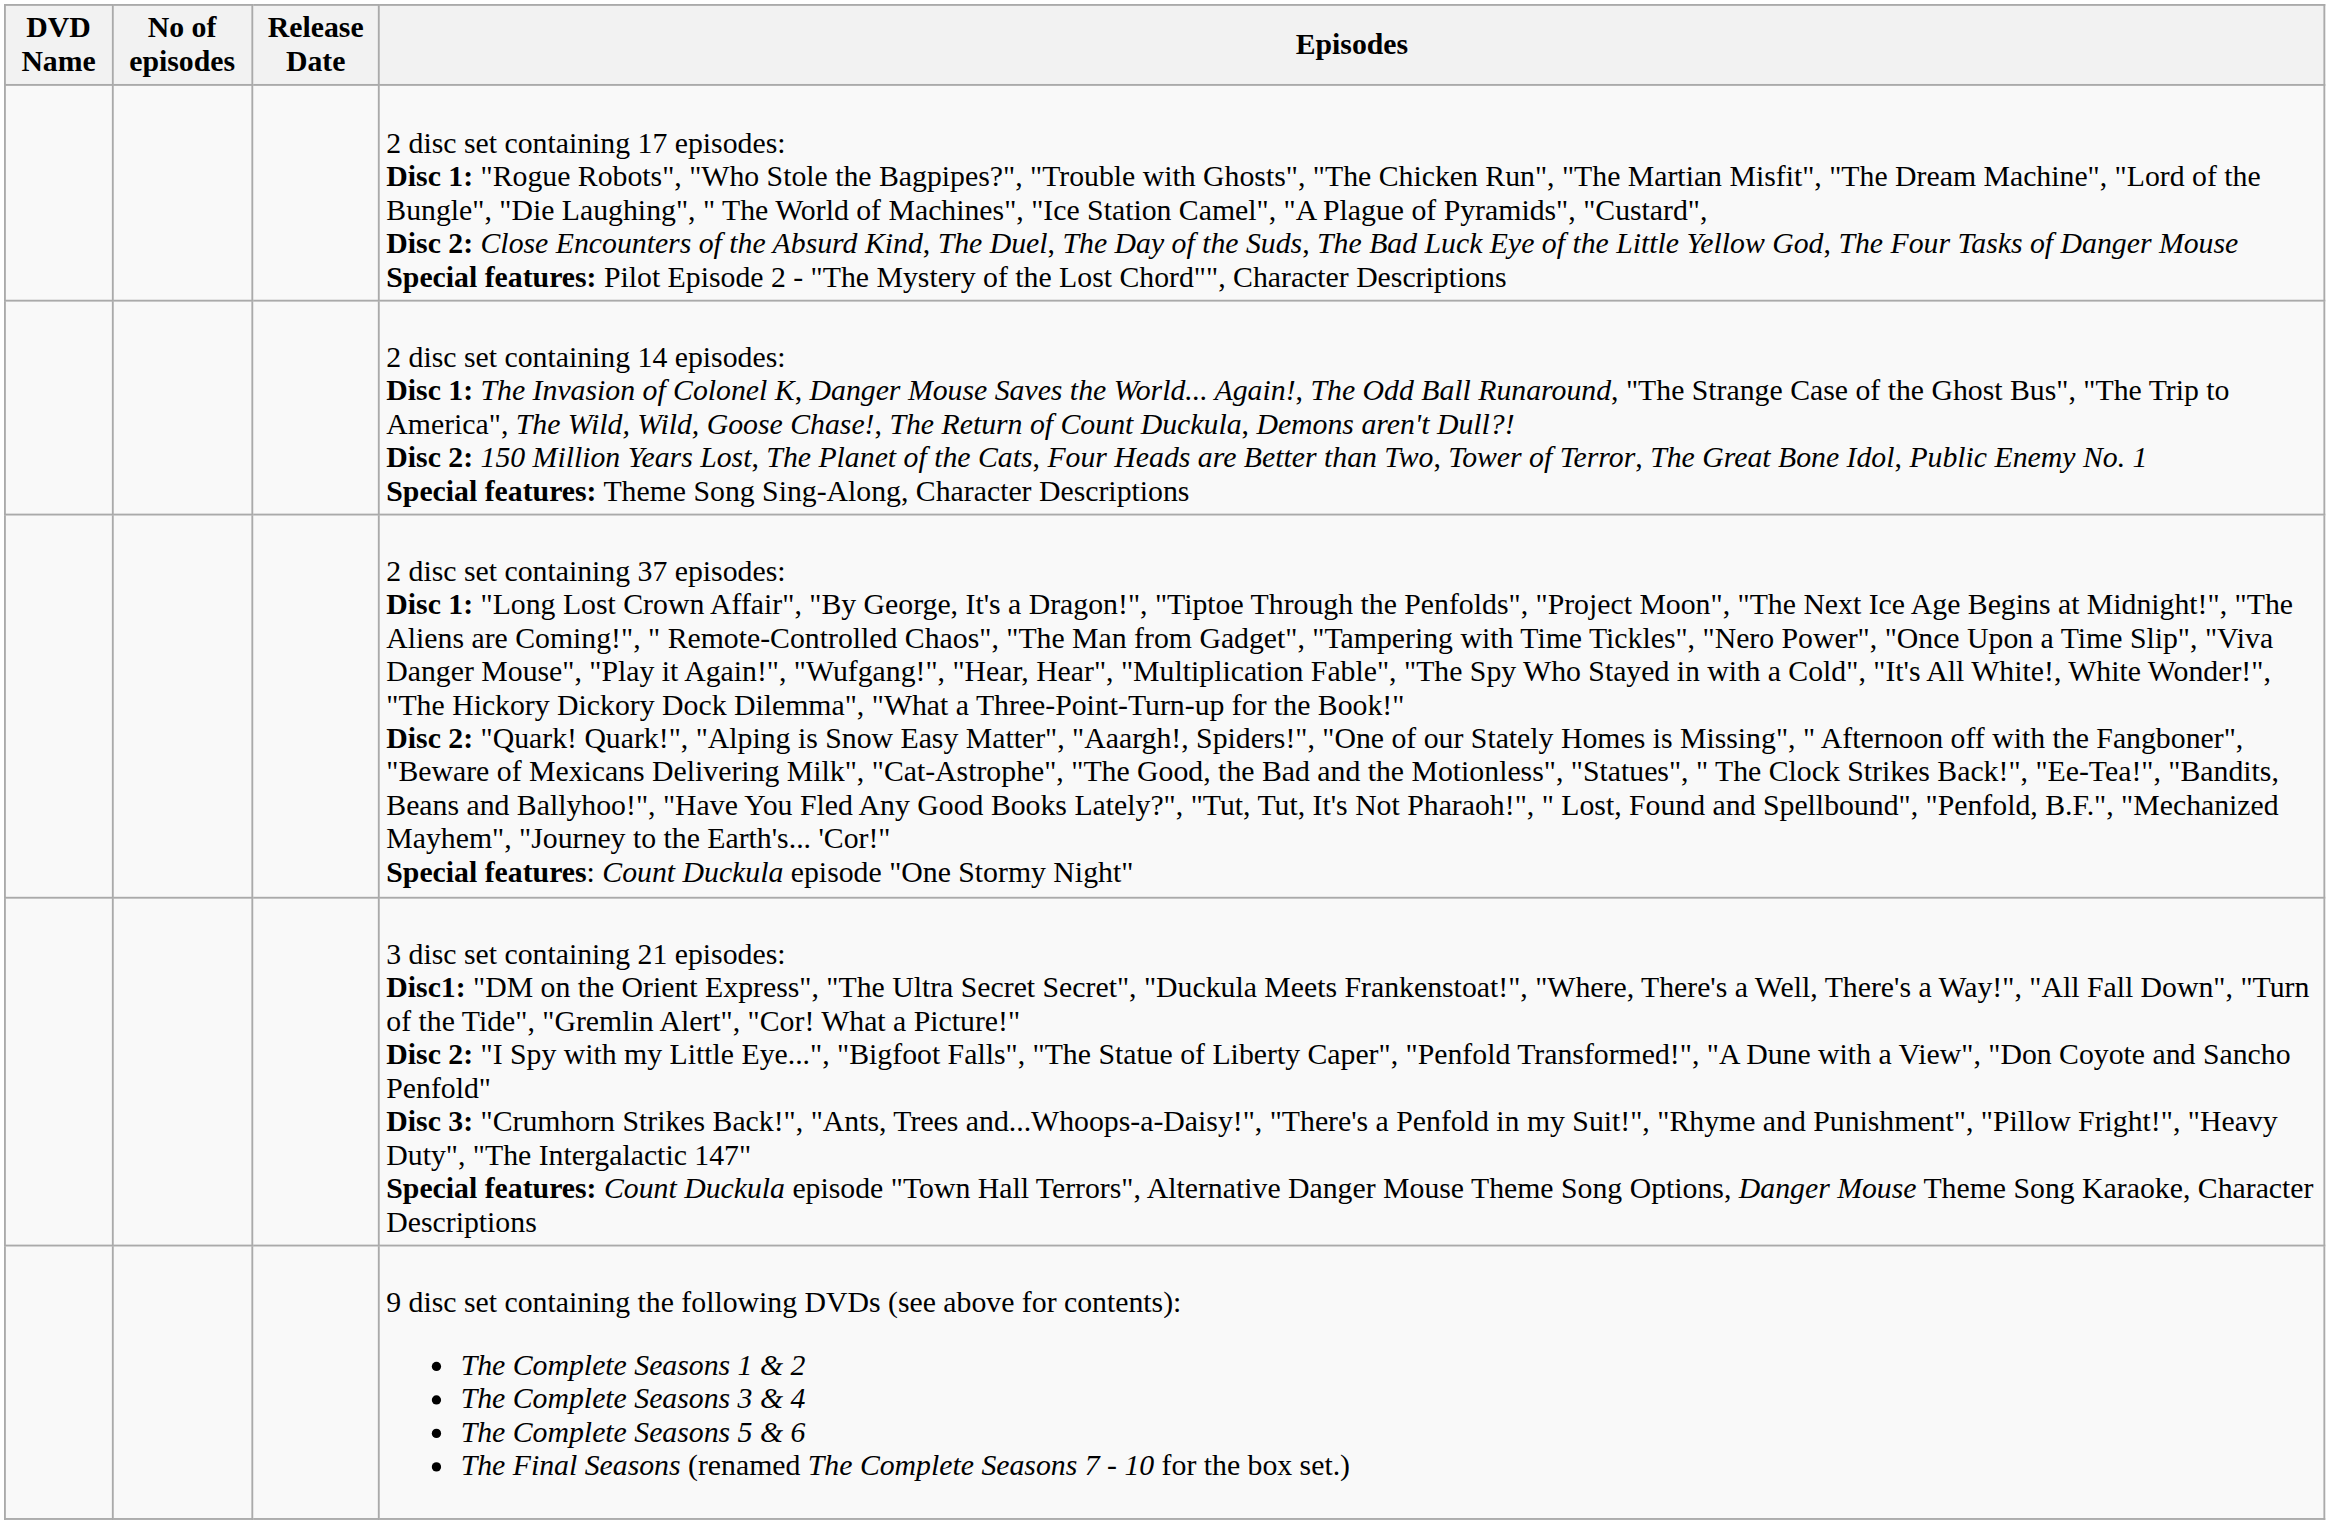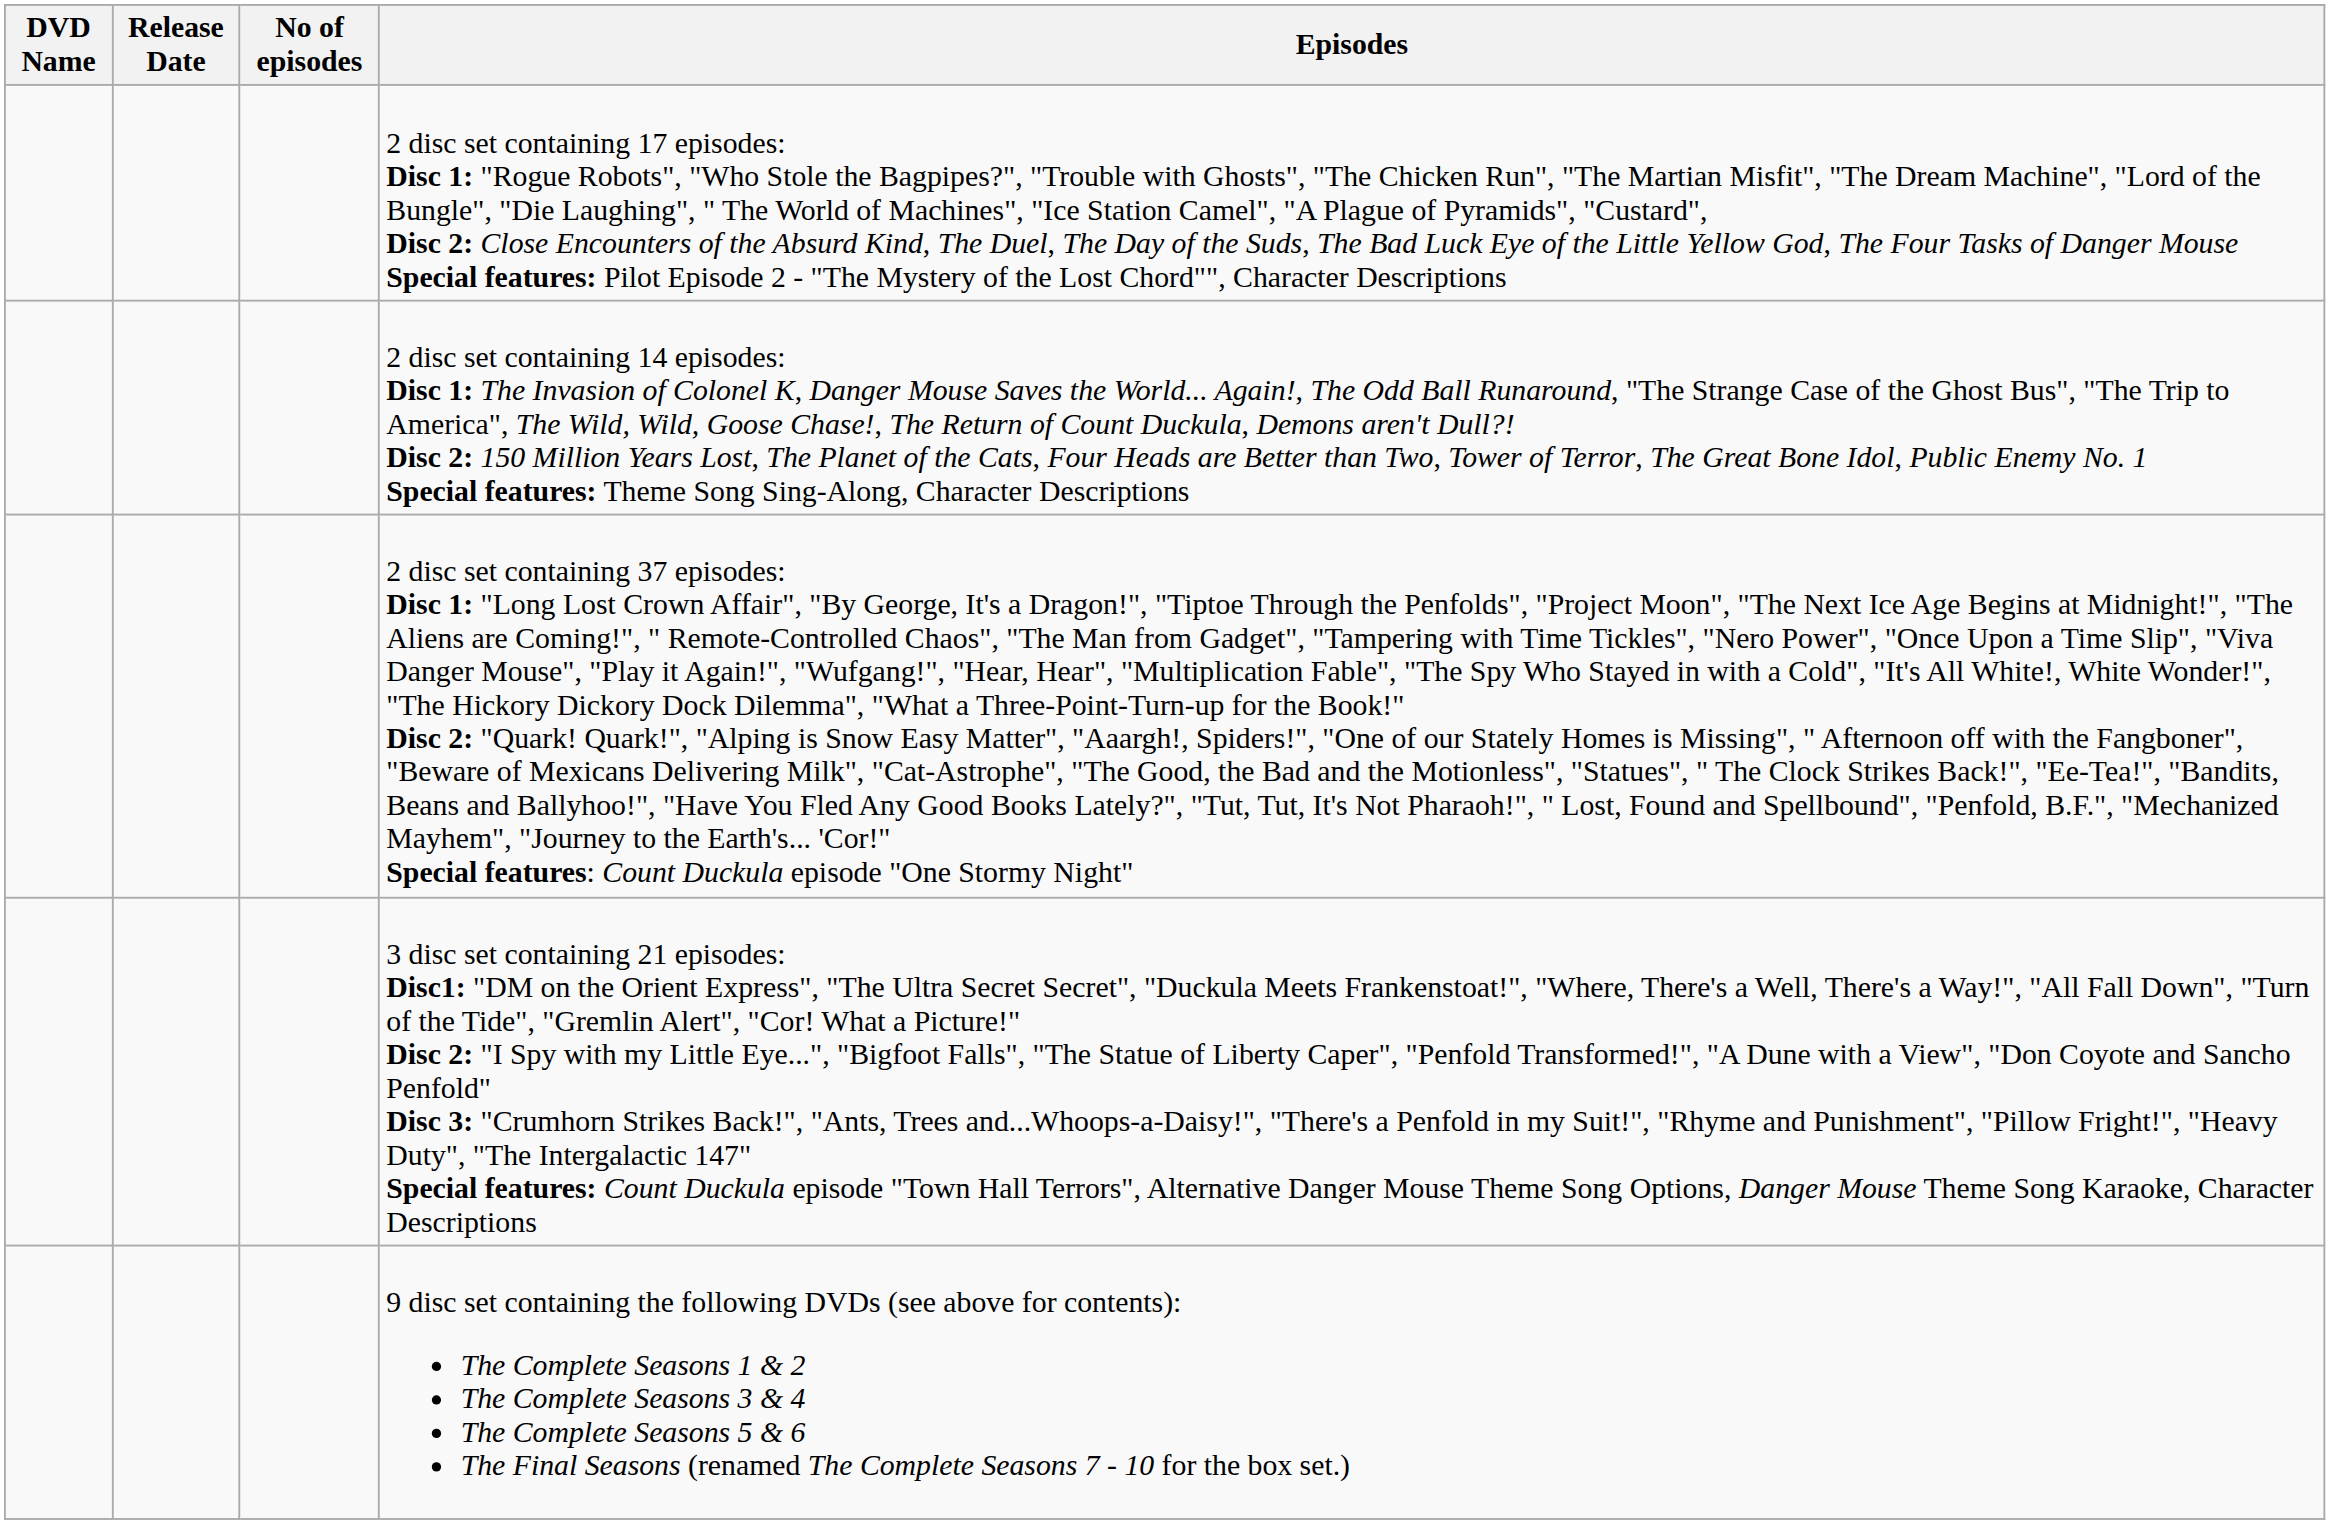columns swapped: (182, 44) <-> (316, 44)
